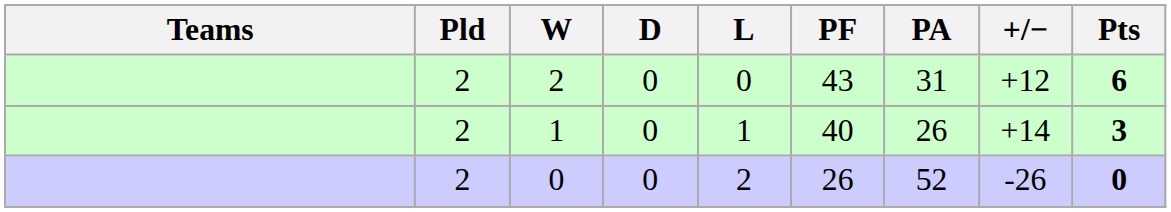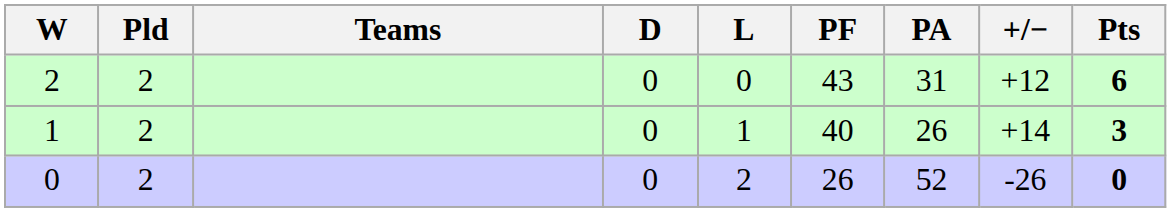columns swapped: (210, 29) <-> (556, 29)
